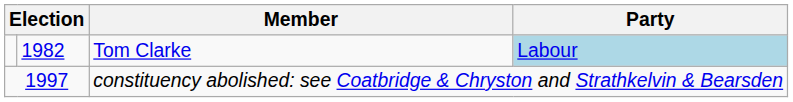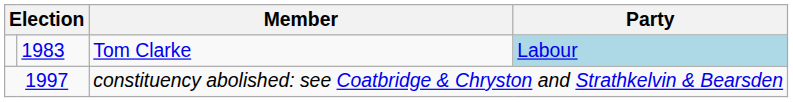(43, 50) 1982 -> (43, 50) 1983
